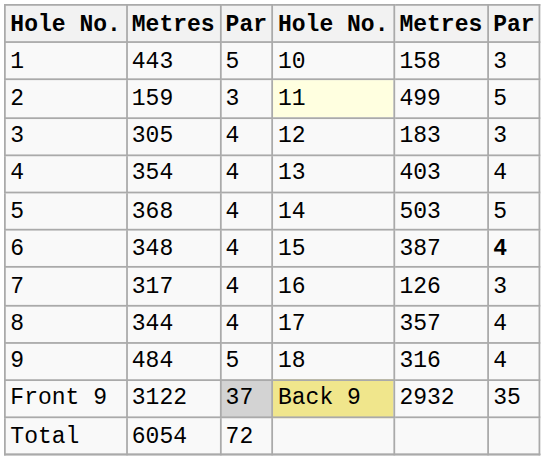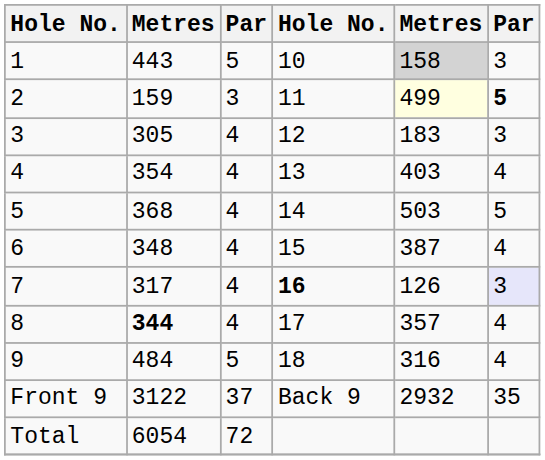(420, 61) no background -> (420, 61) lightgrey background
(292, 99) lightyellow background -> (292, 99) no background
(420, 99) no background -> (420, 99) lightyellow background
(500, 99) normal -> (500, 99) bold
(500, 249) bold -> (500, 249) normal
(292, 286) normal -> (292, 286) bold
(500, 286) no background -> (500, 286) lavender background
(153, 324) normal -> (153, 324) bold
(239, 399) lightgrey background -> (239, 399) no background
(319, 399) khaki background -> (319, 399) no background
